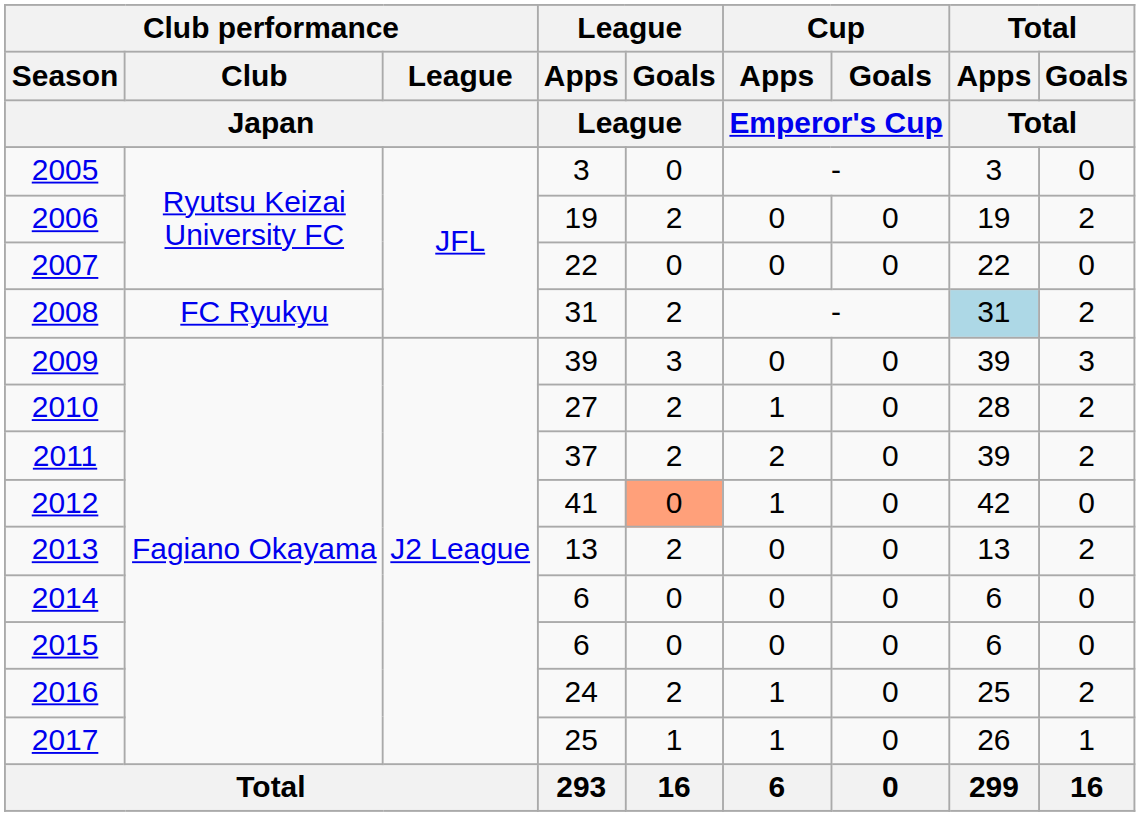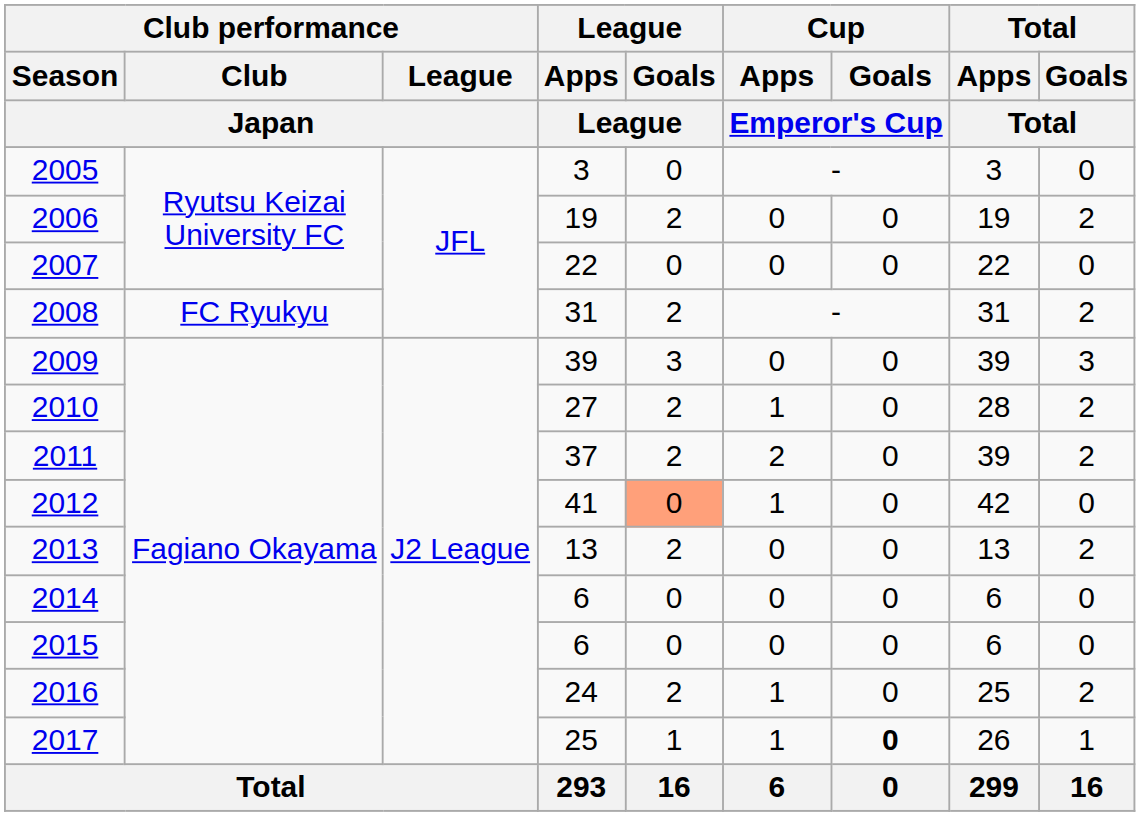(994, 312) lightblue background -> (994, 312) no background
(890, 739) normal -> (890, 739) bold
